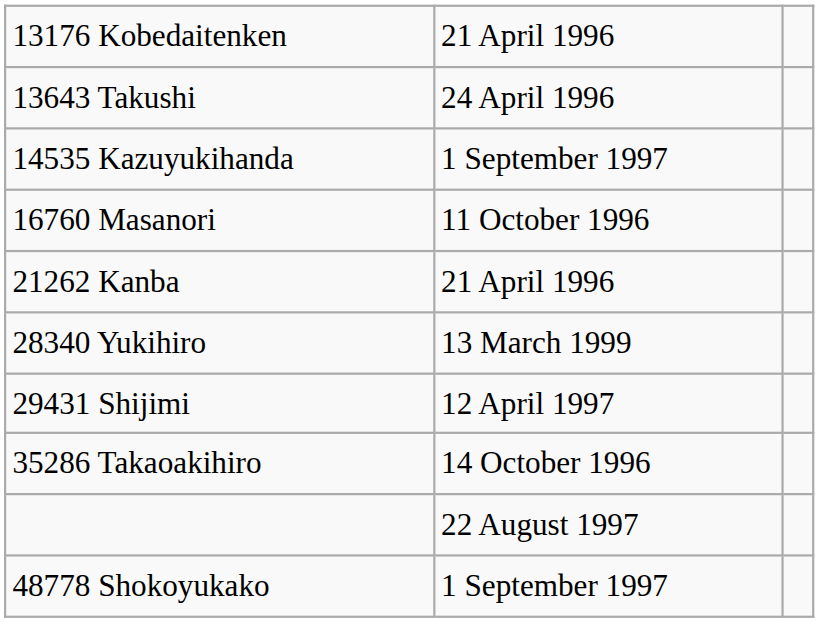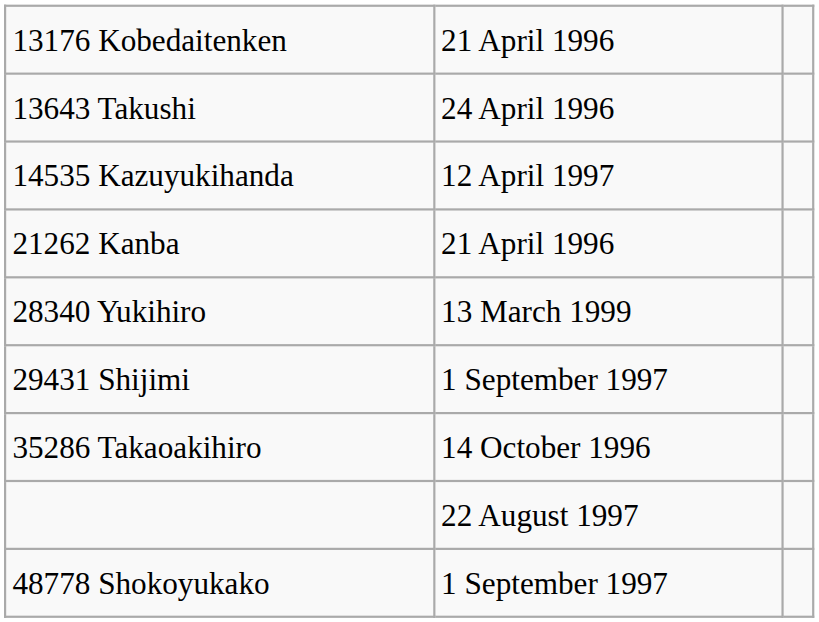(554, 158) 1 September 1997 -> (528, 175) 12 April 1997
- row: (114, 219)
(528, 402) 12 April 1997 -> (554, 379) 1 September 1997
